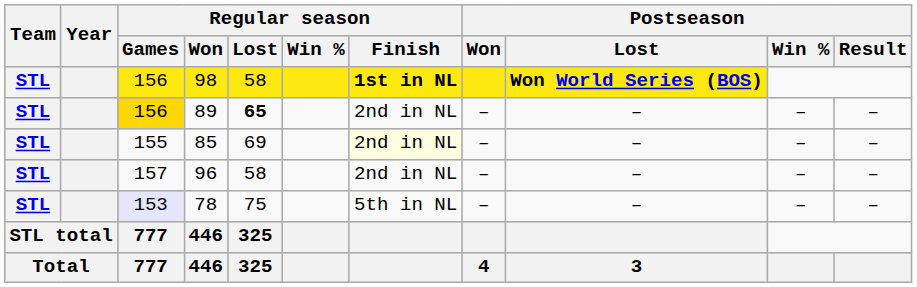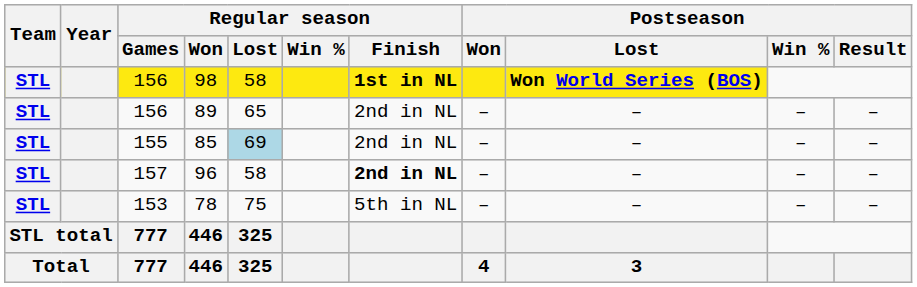(151, 113) gold background -> (151, 113) no background
(255, 113) bold -> (255, 113) normal
(255, 144) no background -> (255, 144) lightblue background
(406, 144) lightyellow background -> (406, 144) no background
(406, 175) normal -> (406, 175) bold
(151, 206) lavender background -> (151, 206) no background
